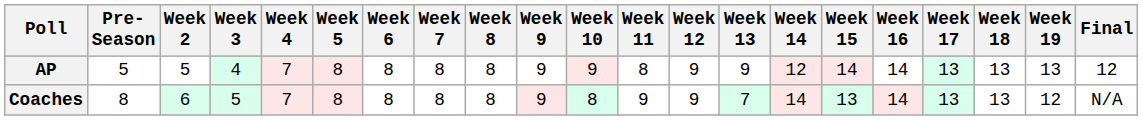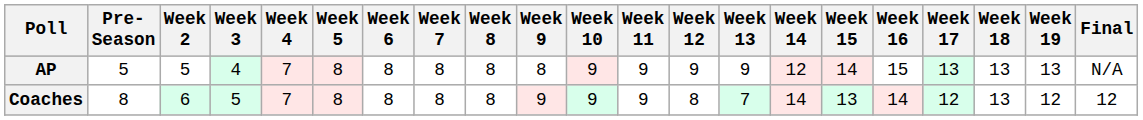(541, 70) 9 -> (541, 70) 8
(643, 70) 8 -> (643, 70) 9
(898, 70) 14 -> (898, 70) 15
(1107, 70) 12 -> (1107, 70) N/A
(592, 100) 8 -> (592, 100) 9
(694, 100) 9 -> (694, 100) 8
(949, 100) 13 -> (949, 100) 12
(1107, 100) N/A -> (1107, 100) 12
